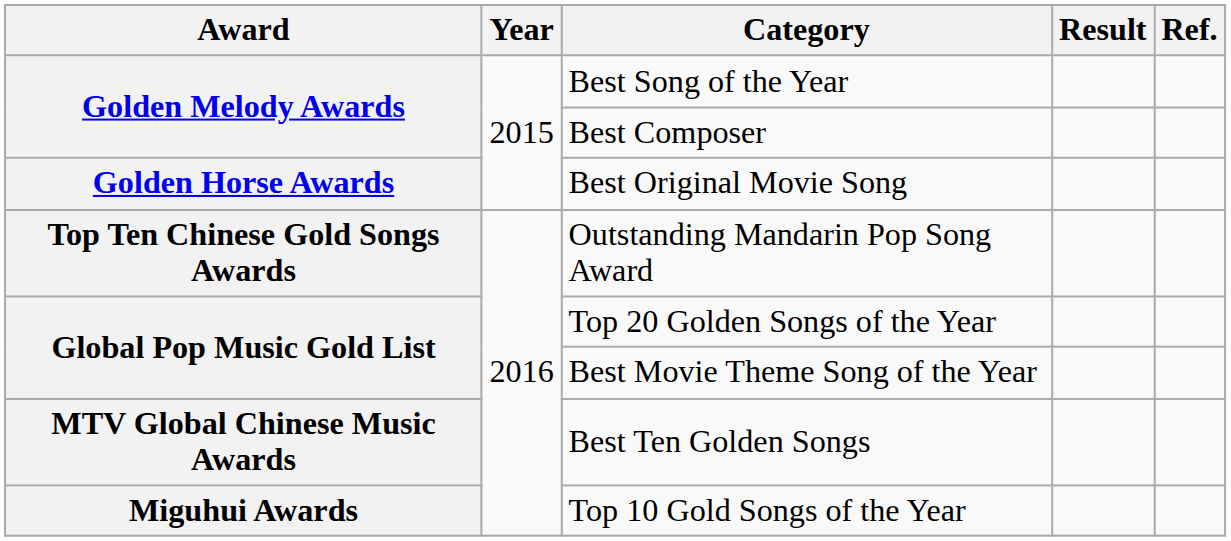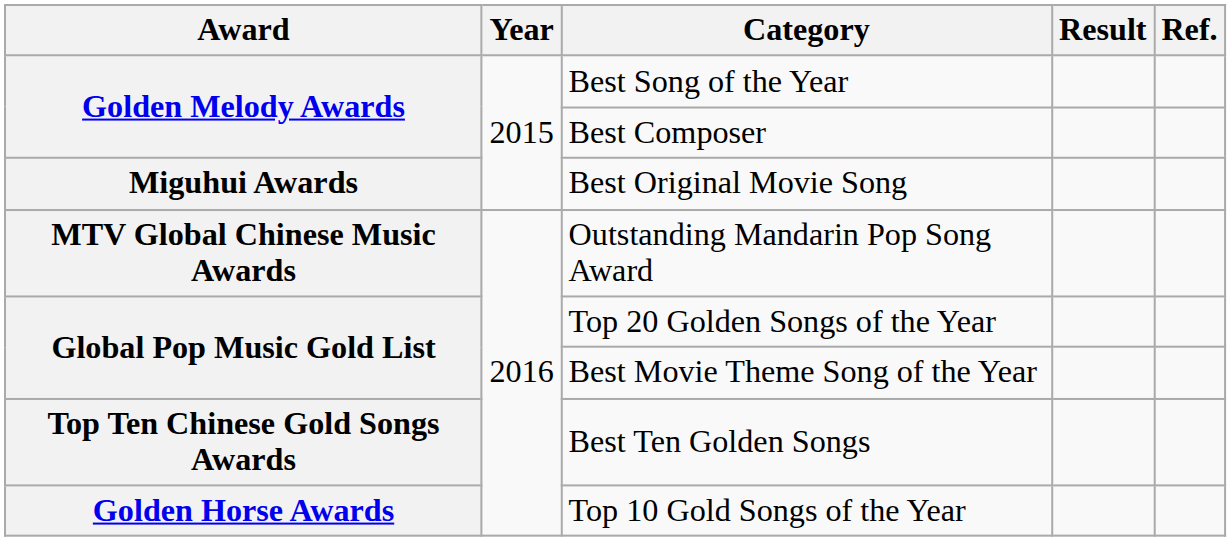(244, 183) Golden Horse Awards -> (244, 183) Miguhui Awards
(244, 252) Top Ten Chinese Gold Songs Awards -> (244, 252) MTV Global Chinese Music Awards
(244, 441) MTV Global Chinese Music Awards -> (244, 441) Top Ten Chinese Gold Songs Awards
(244, 510) Miguhui Awards -> (244, 510) Golden Horse Awards
